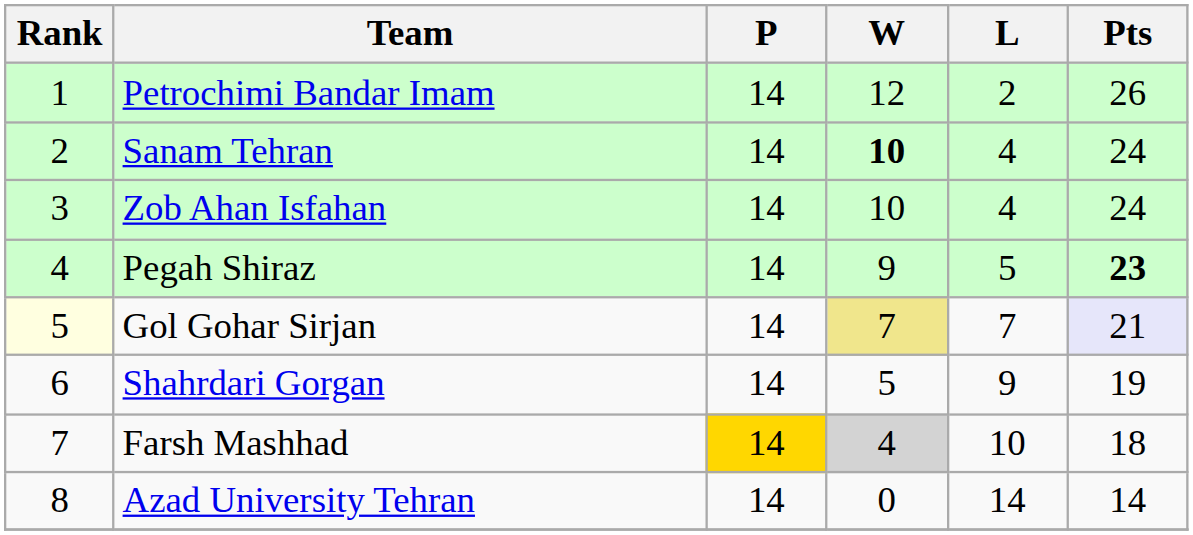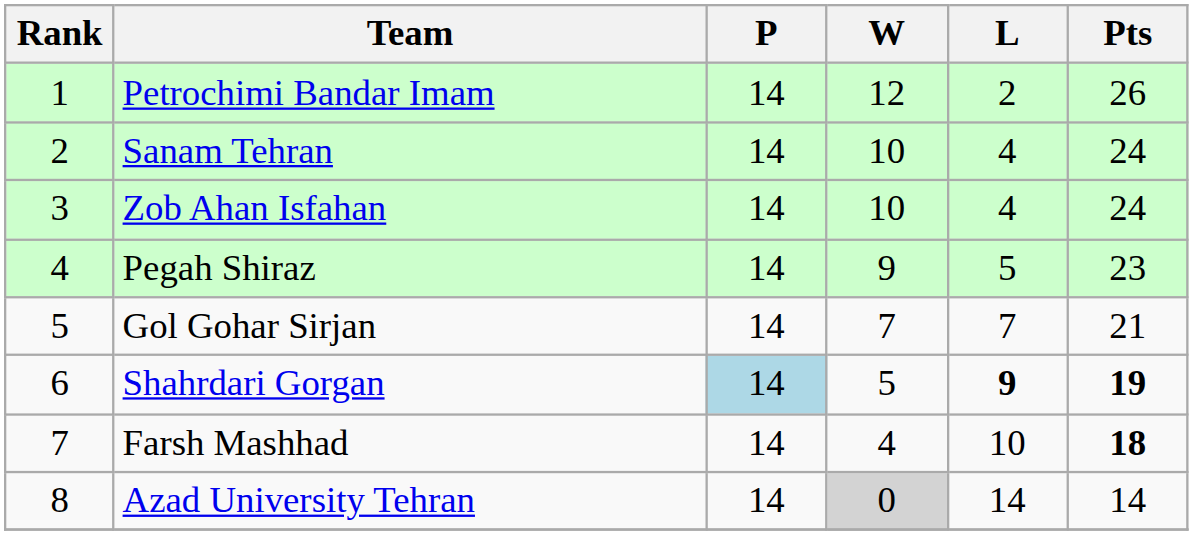(887, 150) bold -> (887, 150) normal
(1128, 267) bold -> (1128, 267) normal
(60, 325) lightyellow background -> (60, 325) no background
(887, 325) khaki background -> (887, 325) no background
(1128, 325) lavender background -> (1128, 325) no background
(766, 383) no background -> (766, 383) lightblue background
(1007, 383) normal -> (1007, 383) bold
(1128, 383) normal -> (1128, 383) bold
(766, 442) gold background -> (766, 442) no background
(887, 442) lightgrey background -> (887, 442) no background
(1128, 442) normal -> (1128, 442) bold
(887, 500) no background -> (887, 500) lightgrey background
